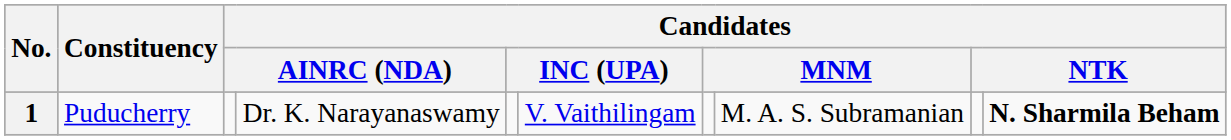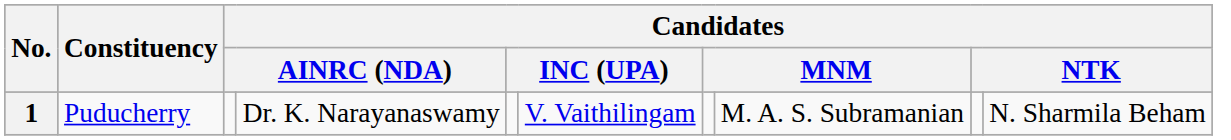(1104, 112) bold -> (1098, 112) normal
